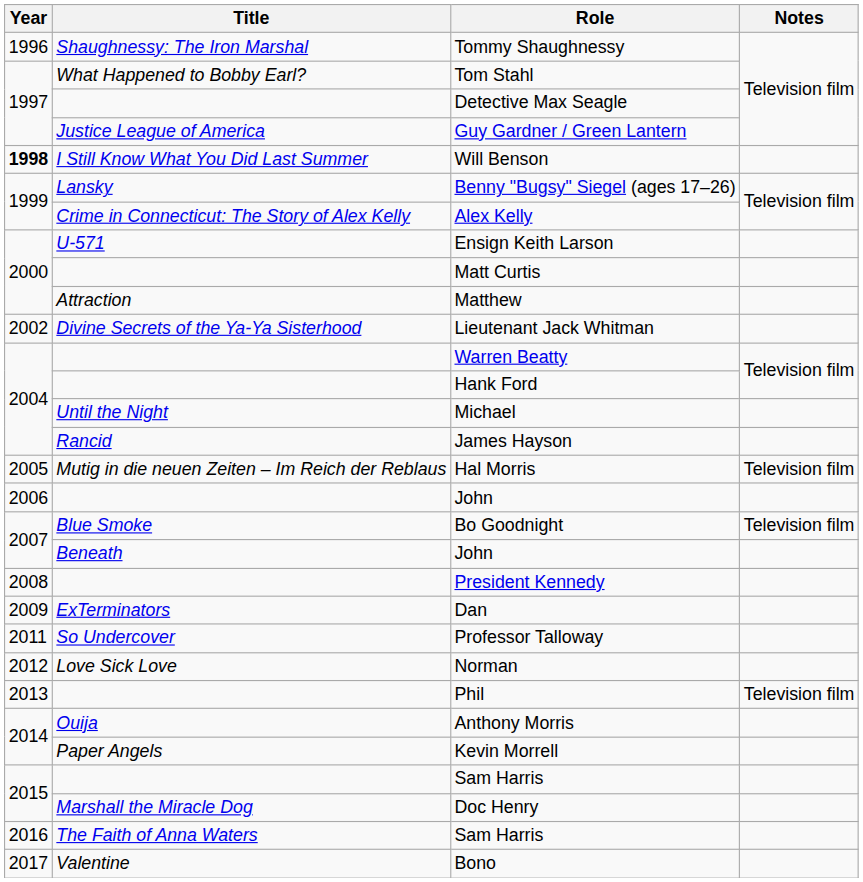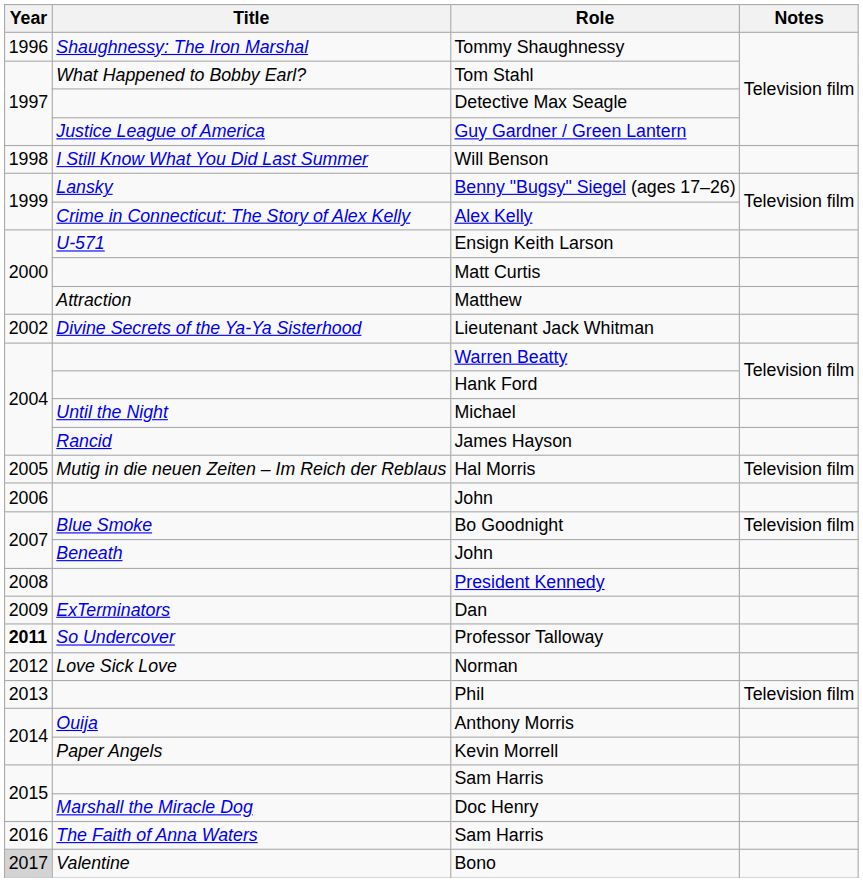(28, 159) bold -> (28, 159) normal
(28, 638) normal -> (28, 638) bold
(28, 863) no background -> (28, 863) lightgrey background
